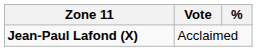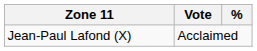(73, 35) bold -> (69, 35) normal
